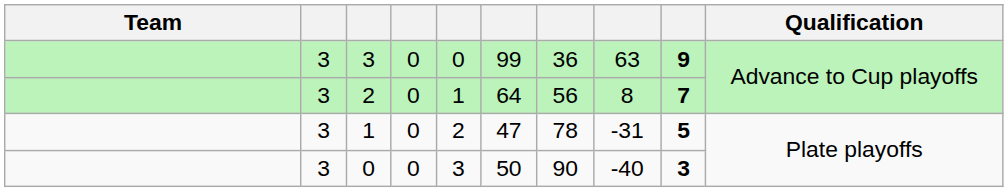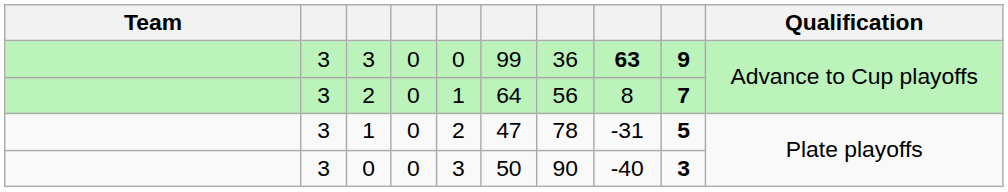(627, 58) normal -> (627, 58) bold
